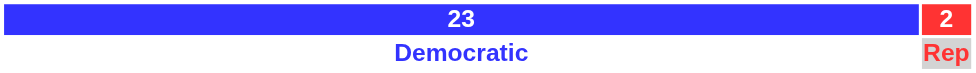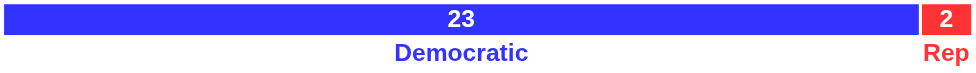(946, 53) lightgrey background -> (946, 53) no background
